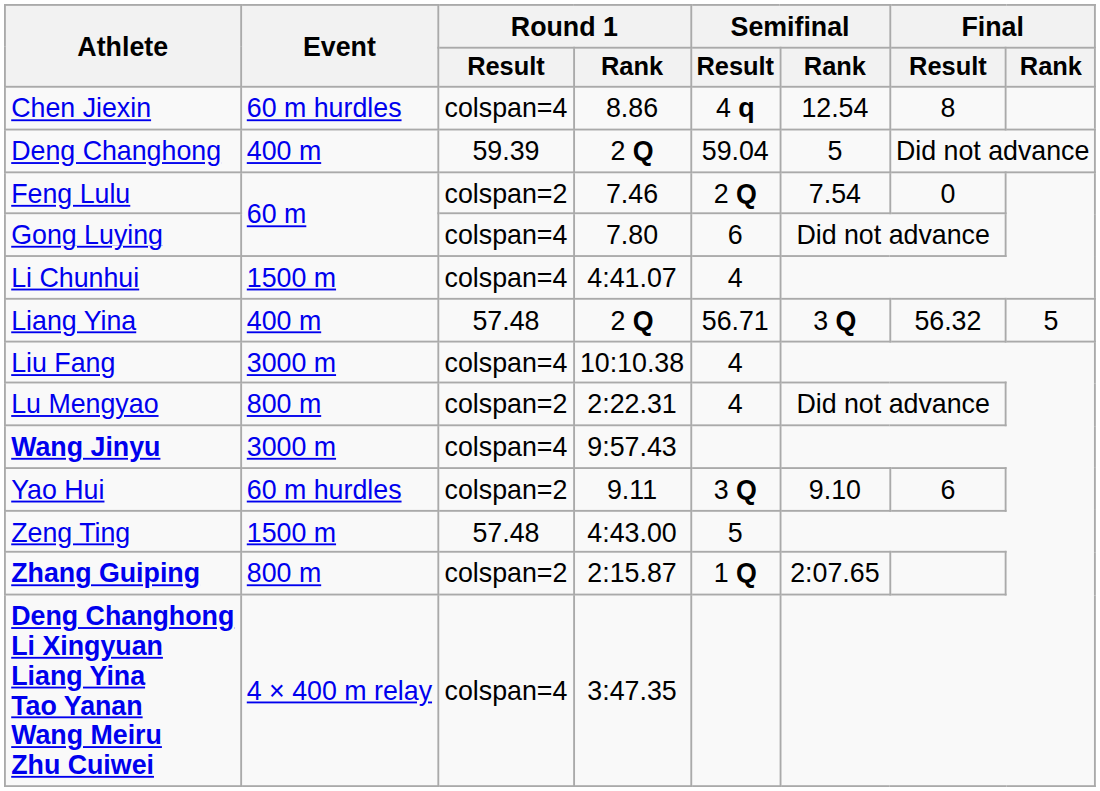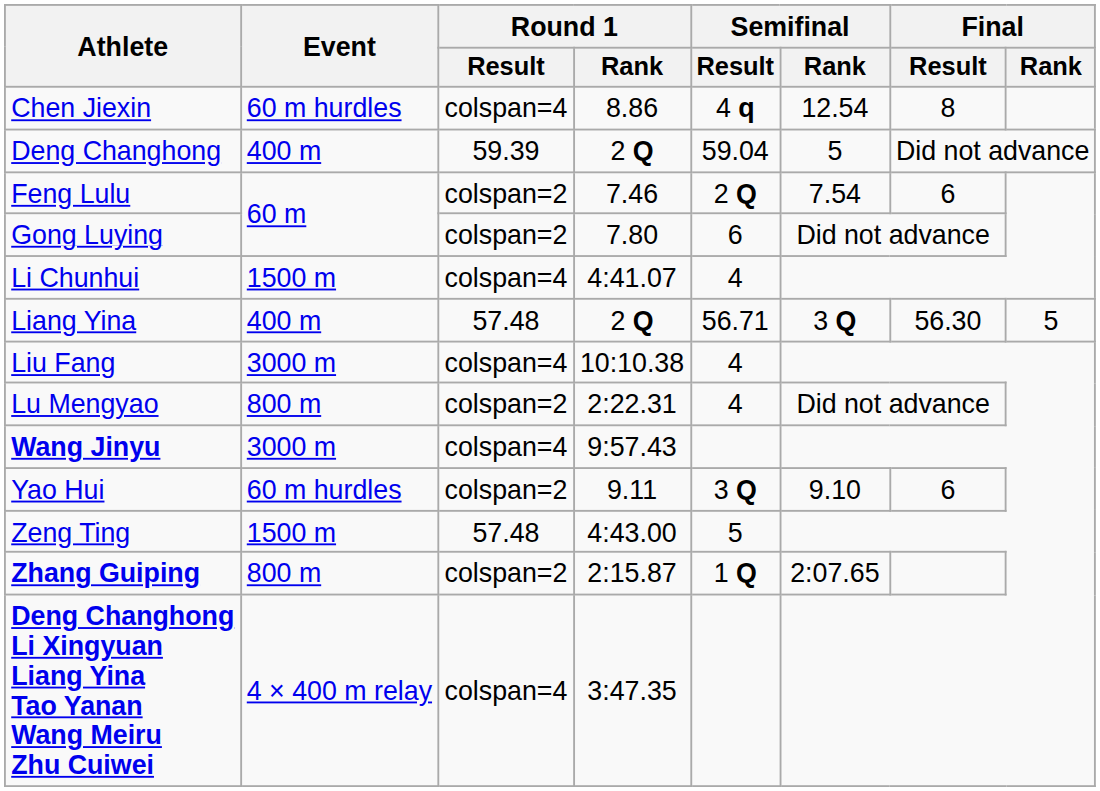(948, 193) 0 -> (948, 193) 6
(506, 236) colspan=4 -> (506, 236) colspan=2
(948, 320) 56.32 -> (948, 320) 56.30
